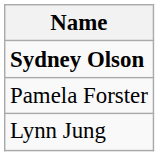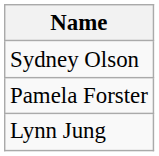(77, 58) bold -> (75, 58) normal
